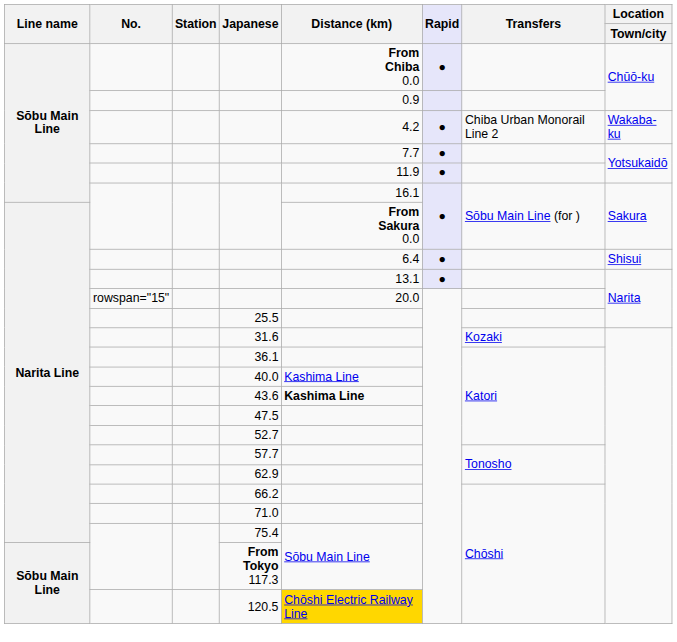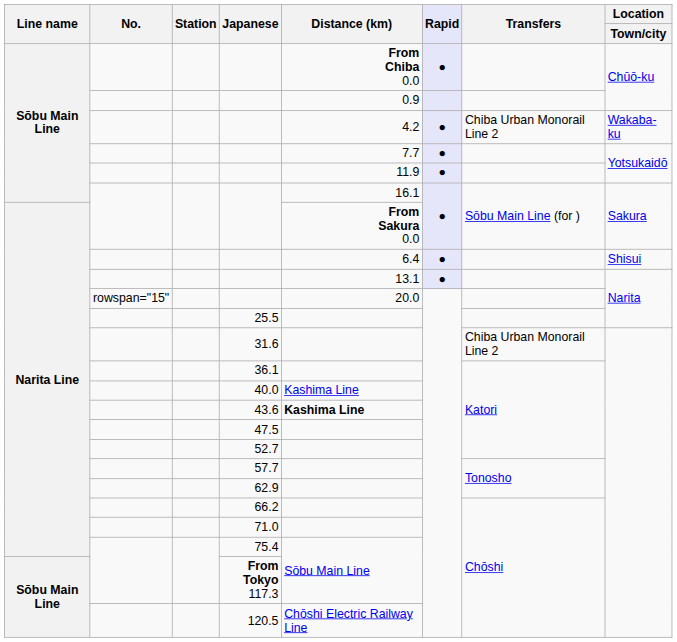(483, 337) Kozaki -> (525, 344) Chiba Urban Monorail Line 2
(349, 606) gold background -> (349, 620) no background
